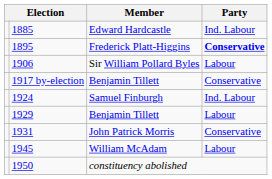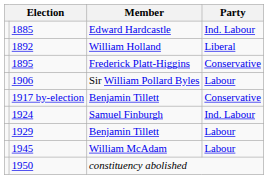+ row: (22, 47)
(234, 47) bold -> (233, 64) normal
- row: (22, 132)
